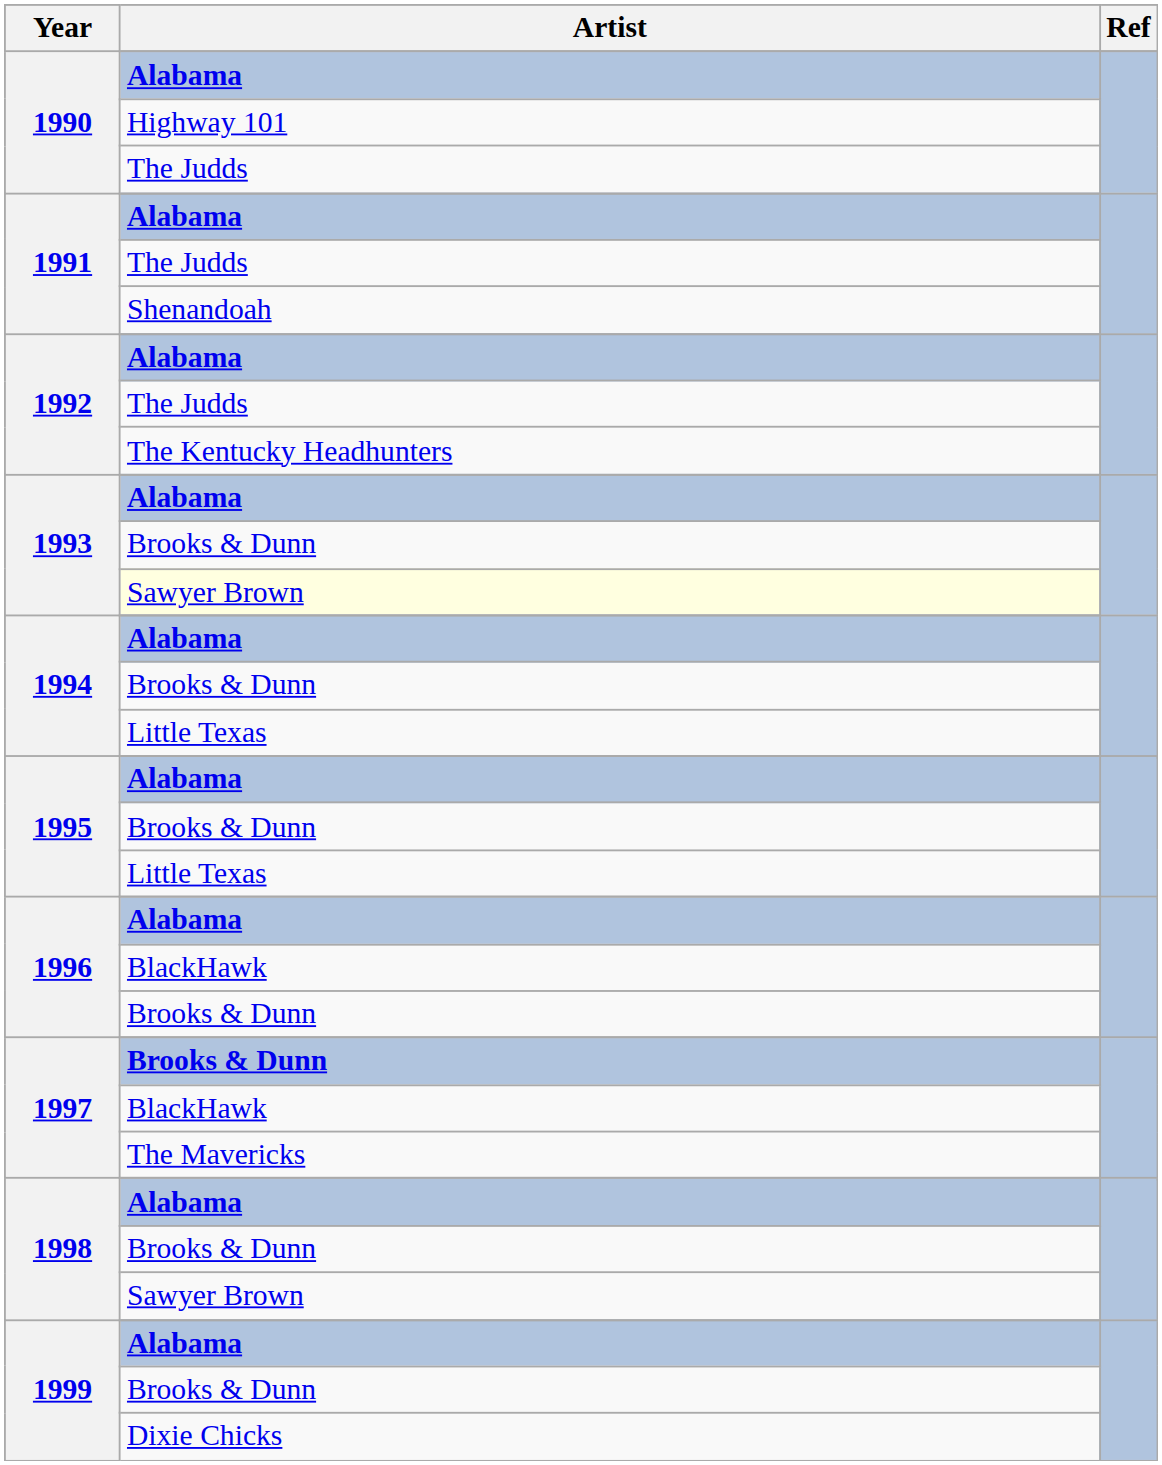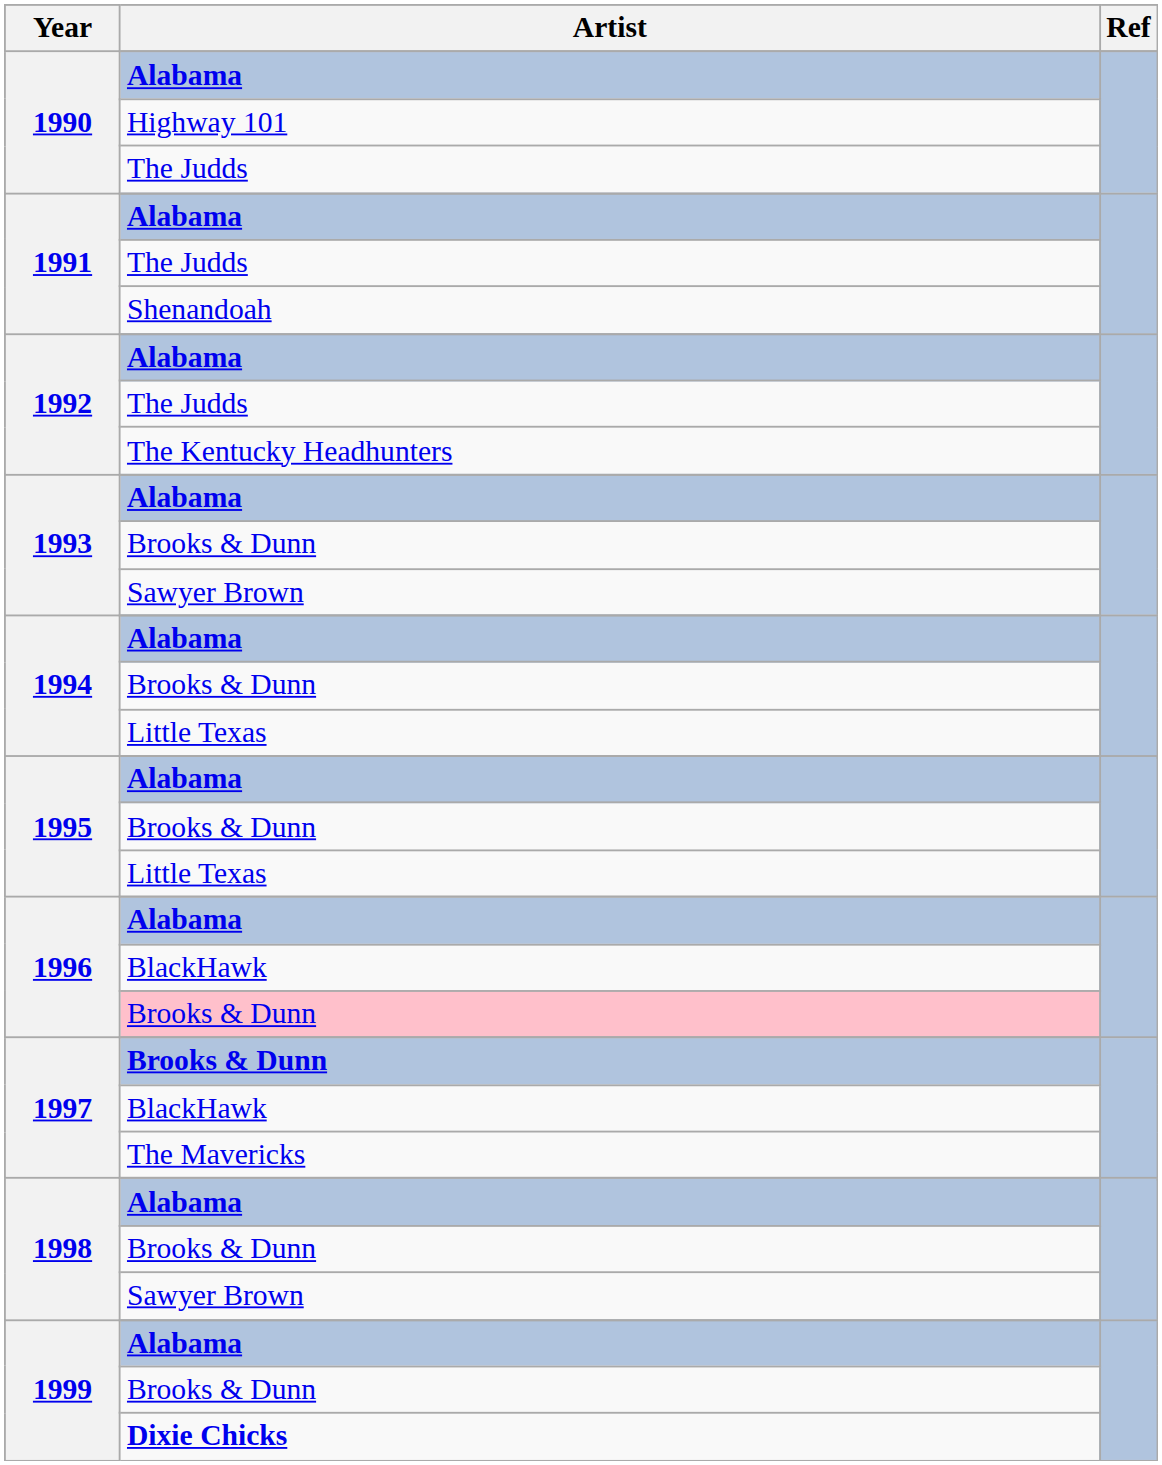(215, 591) lightyellow background -> (215, 591) no background
(222, 1013) no background -> (222, 1013) pink background
(205, 1436) normal -> (207, 1436) bold
